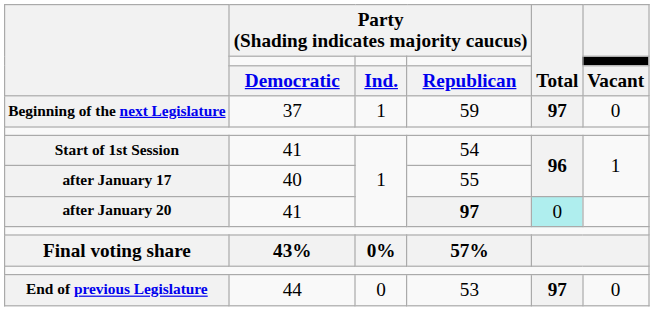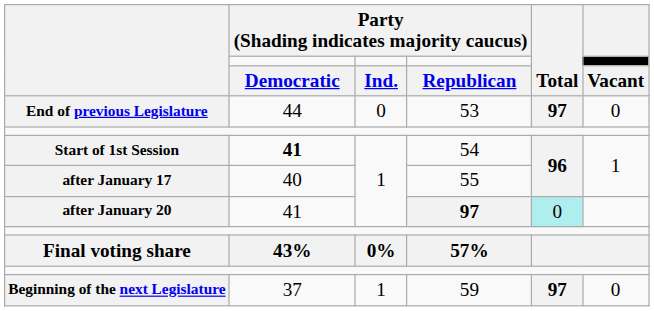rows swapped: (117, 289) <-> (117, 111)
(292, 150) normal -> (292, 150) bold
